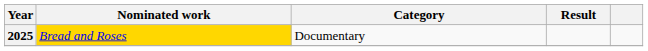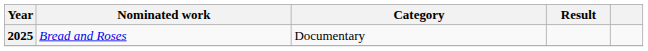(83, 35) gold background -> (83, 35) no background
